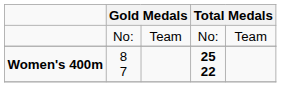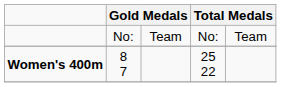(208, 64) bold -> (208, 64) normal
